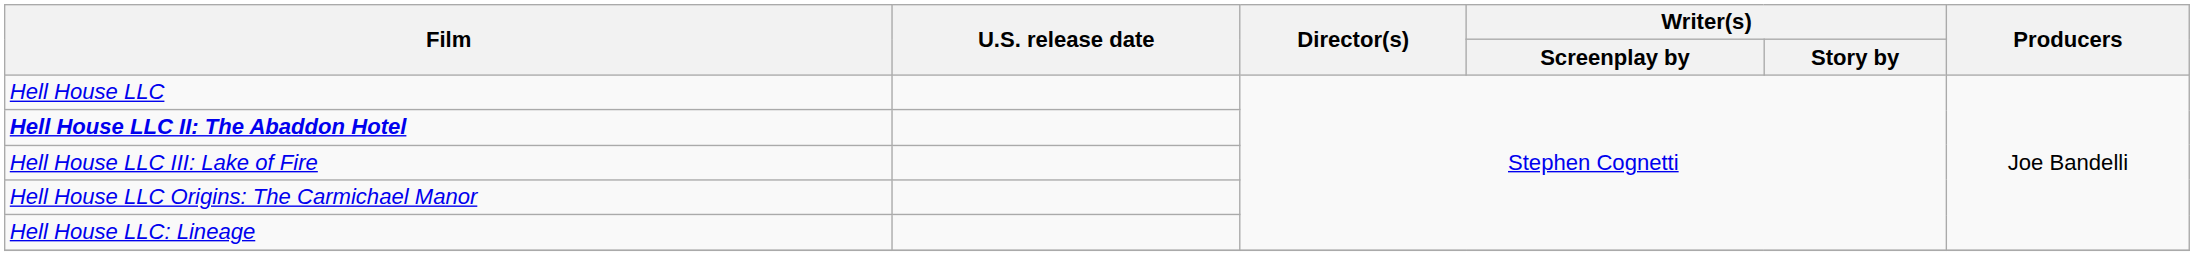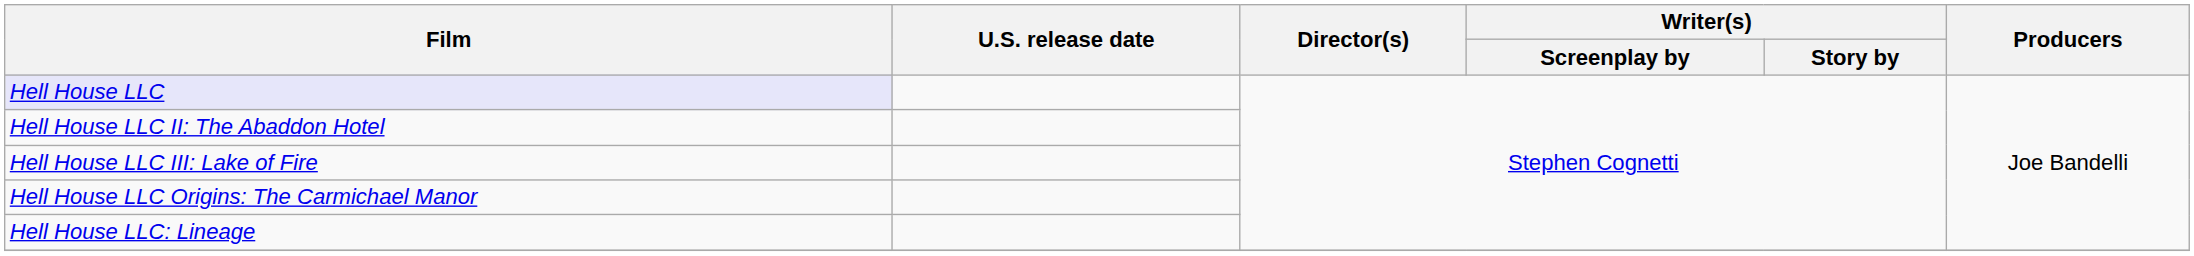(87, 92) no background -> (87, 92) lavender background
(208, 127) bold -> (197, 127) normal
